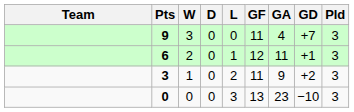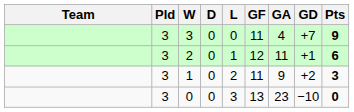columns swapped: (335, 14) <-> (165, 14)
